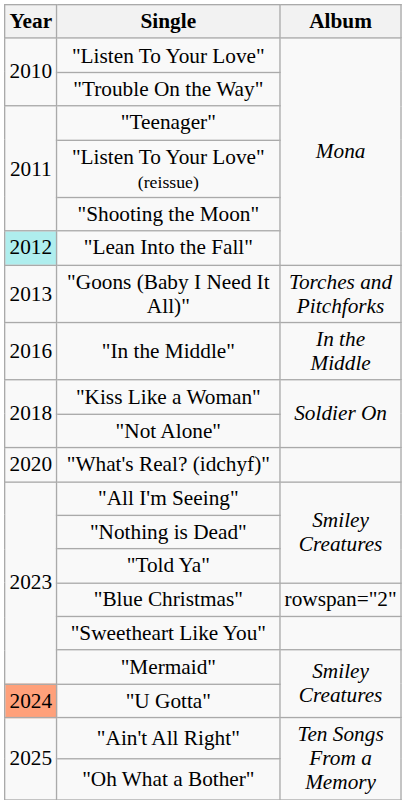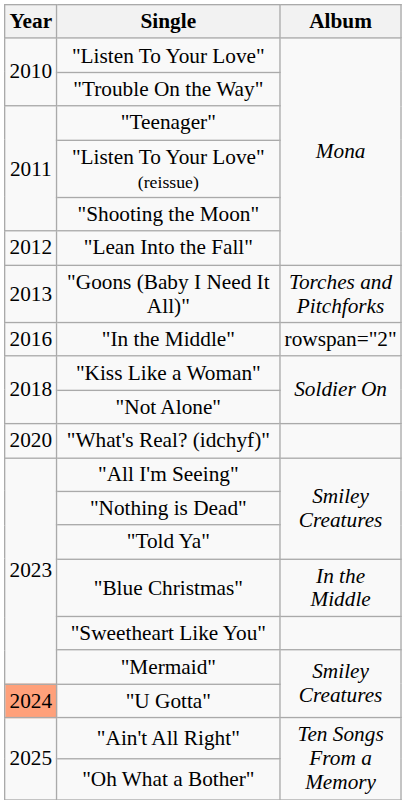(31, 247) paleturquoise background -> (31, 247) no background
(341, 351) In the Middle -> (341, 339) rowspan="2"
(341, 599) rowspan="2" -> (341, 587) In the Middle
